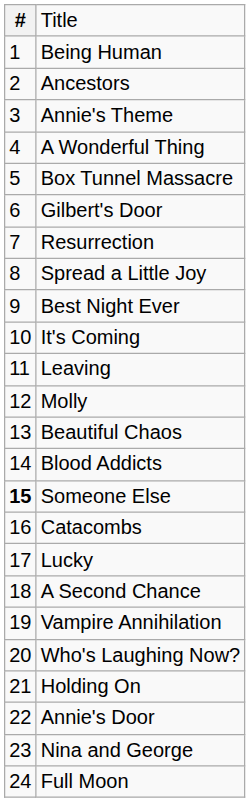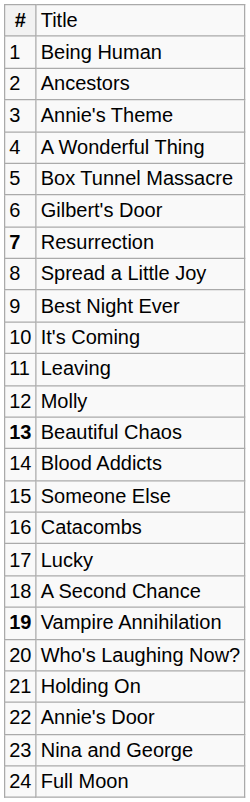(15, 242) normal -> (15, 242) bold
(20, 432) normal -> (20, 432) bold
(20, 496) bold -> (20, 496) normal
(20, 623) normal -> (20, 623) bold
